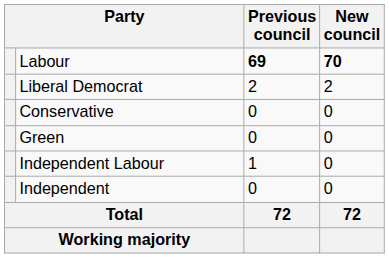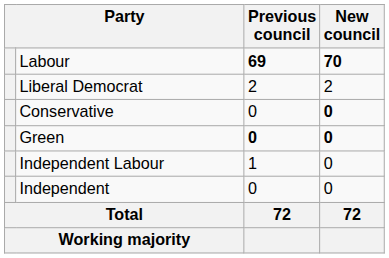(328, 112) normal -> (328, 112) bold
(252, 138) normal -> (252, 138) bold
(328, 138) normal -> (328, 138) bold
